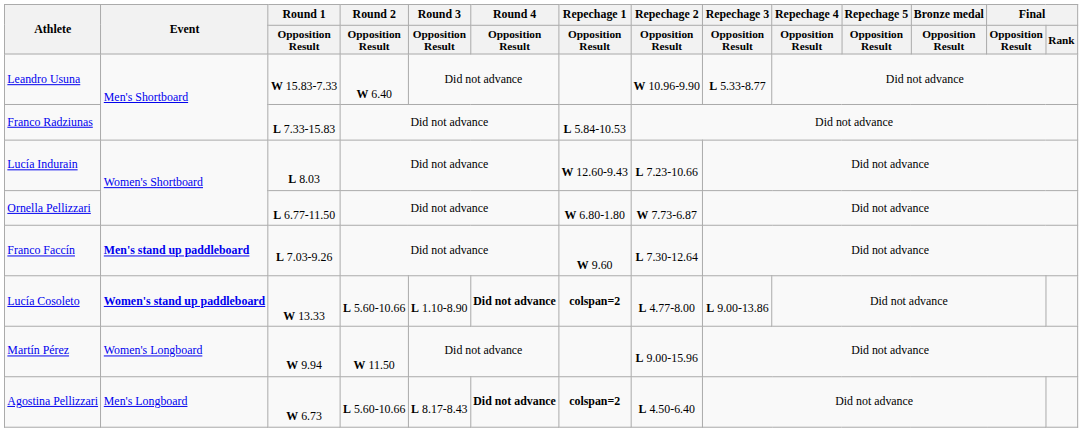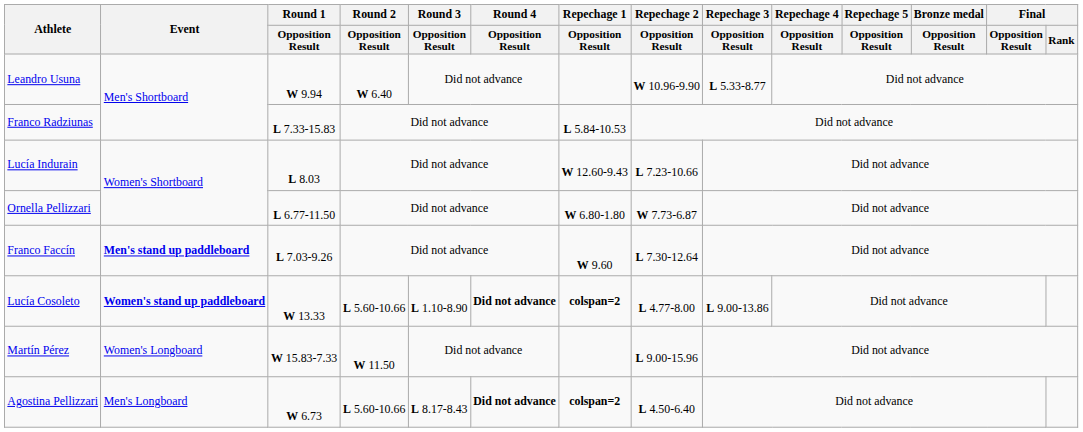(304, 86) W 15.83-7.33 -> (304, 94) W 9.94
(304, 366) W 9.94 -> (304, 358) W 15.83-7.33
